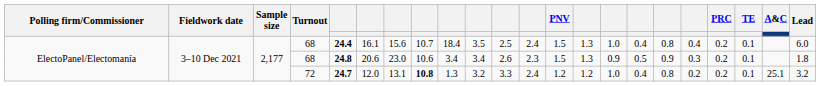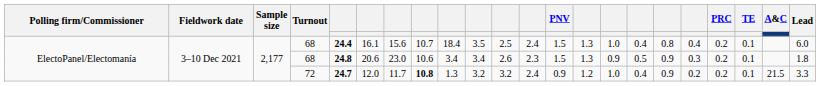(397, 74) 13.1 -> (397, 74) 11.7
(506, 74) 3.3 -> (506, 74) 3.2
(560, 74) 1.2 -> (560, 74) 0.9
(667, 74) 0.8 -> (667, 74) 0.9
(776, 74) 25.1 -> (776, 74) 21.5
(802, 74) 3.2 -> (802, 74) 3.3
